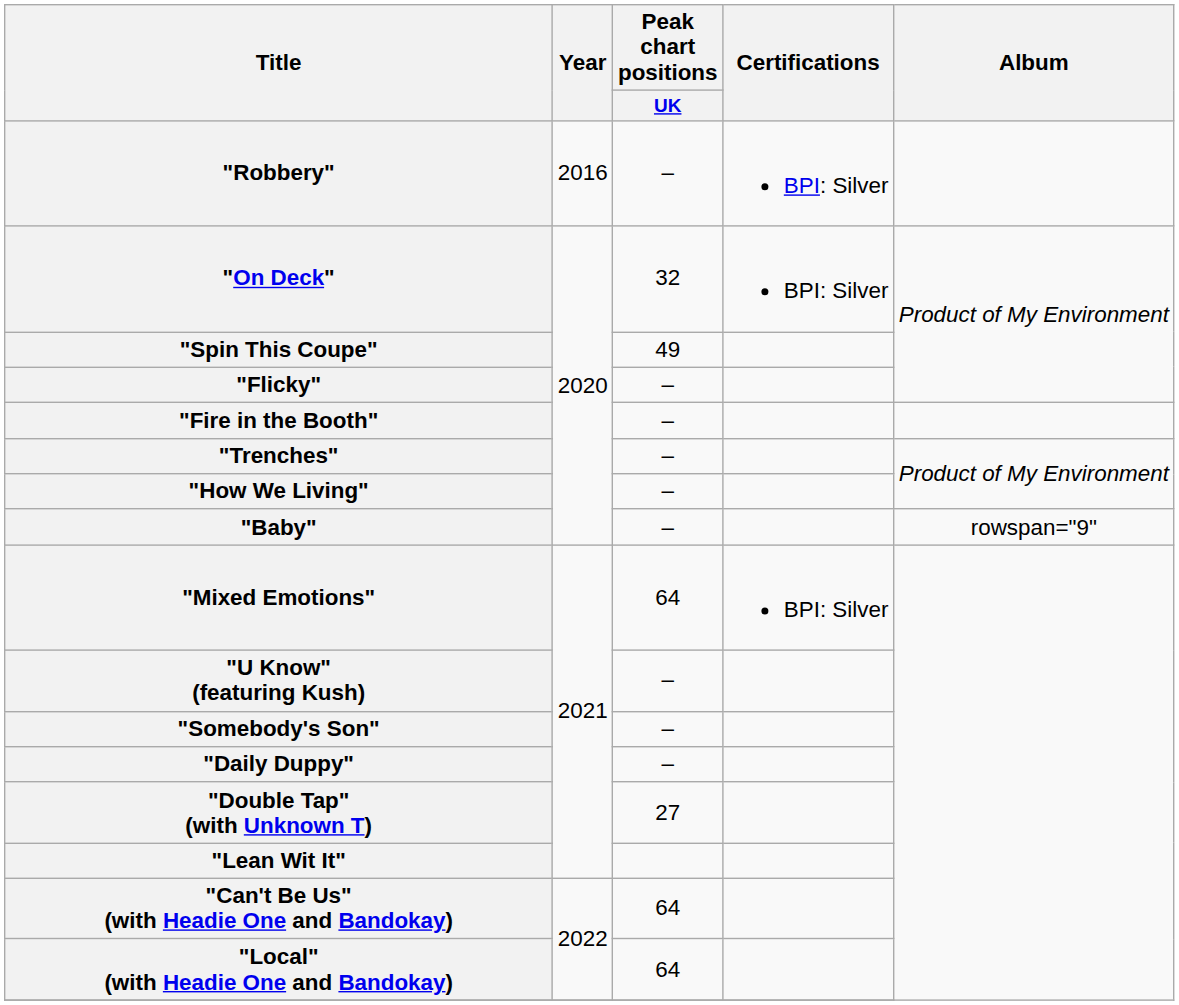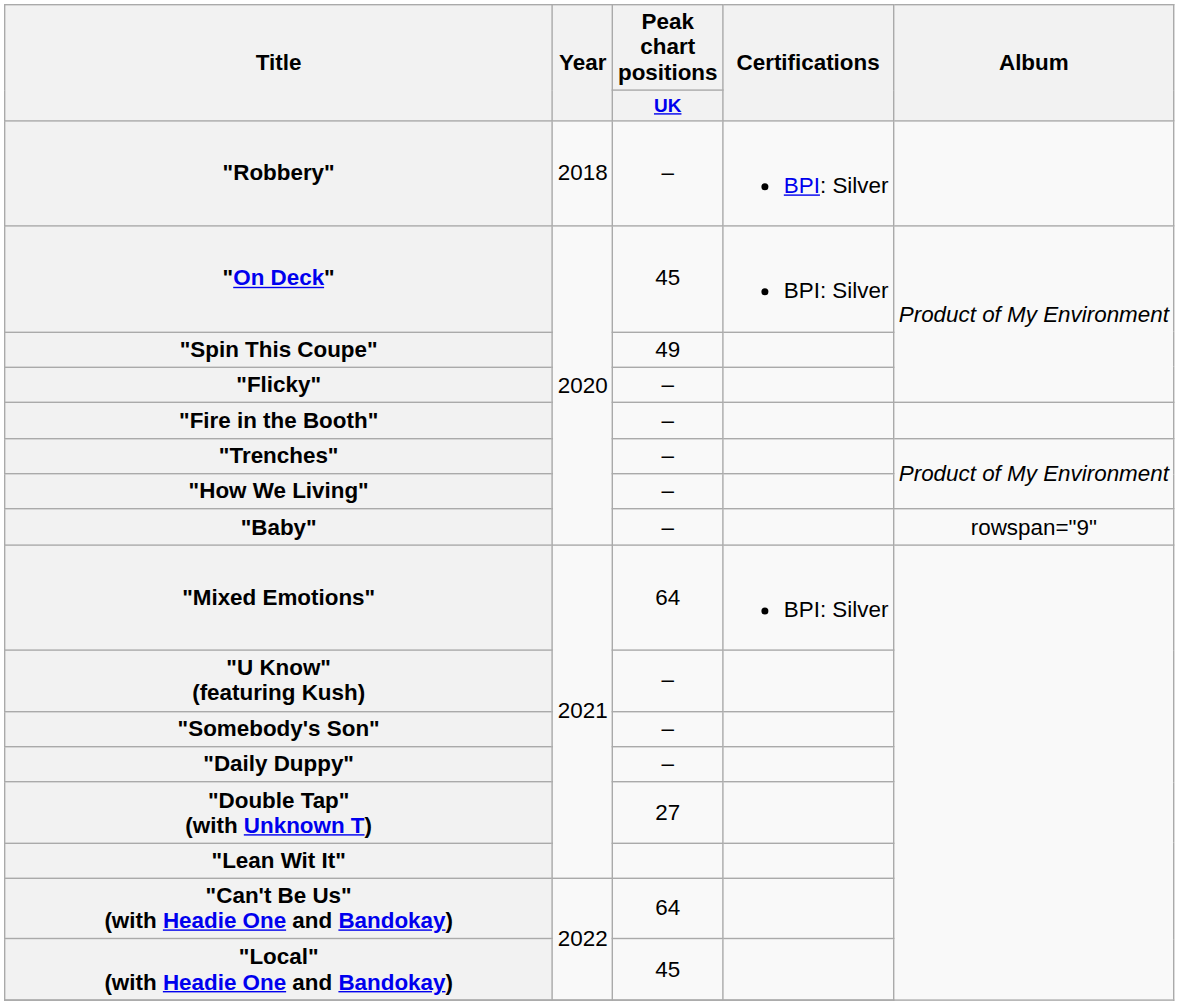(583, 173) 2016 -> (583, 173) 2018
(668, 278) 32 -> (668, 278) 45
(668, 969) 64 -> (668, 969) 45
